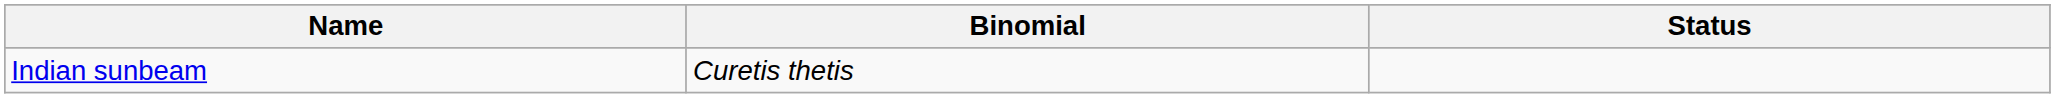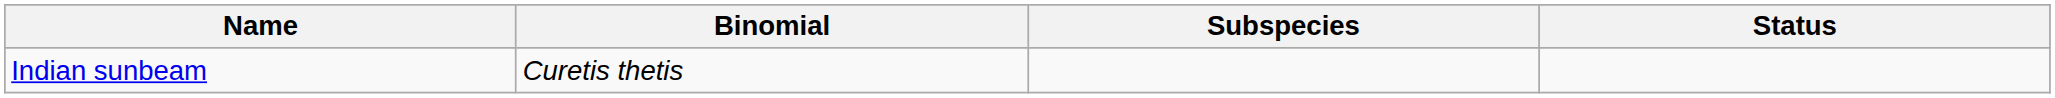+ column: (1283, 26)
